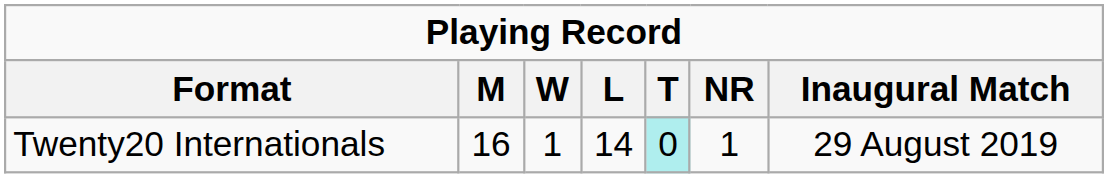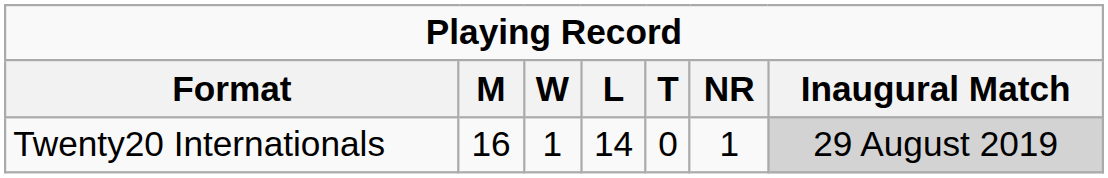(668, 144) paleturquoise background -> (668, 144) no background
(936, 144) no background -> (936, 144) lightgrey background
